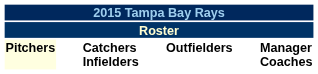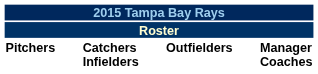(30, 47) lightyellow background -> (30, 47) no background
